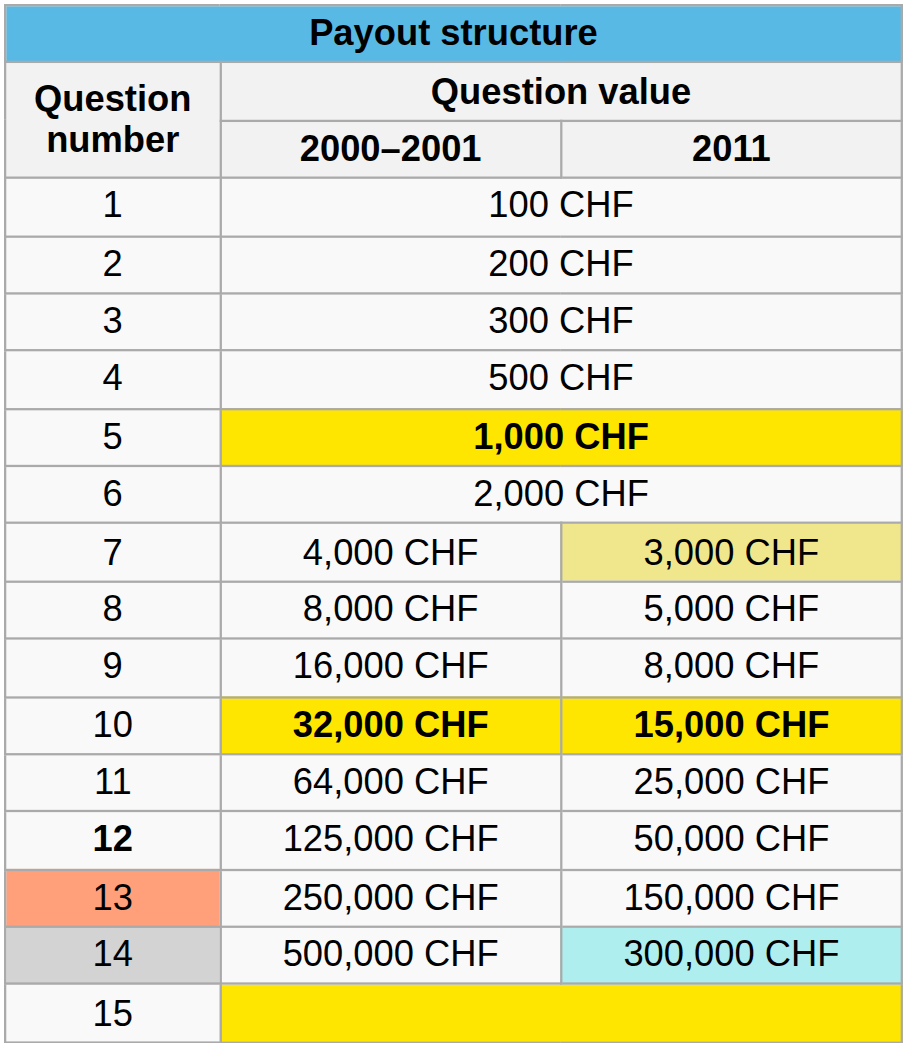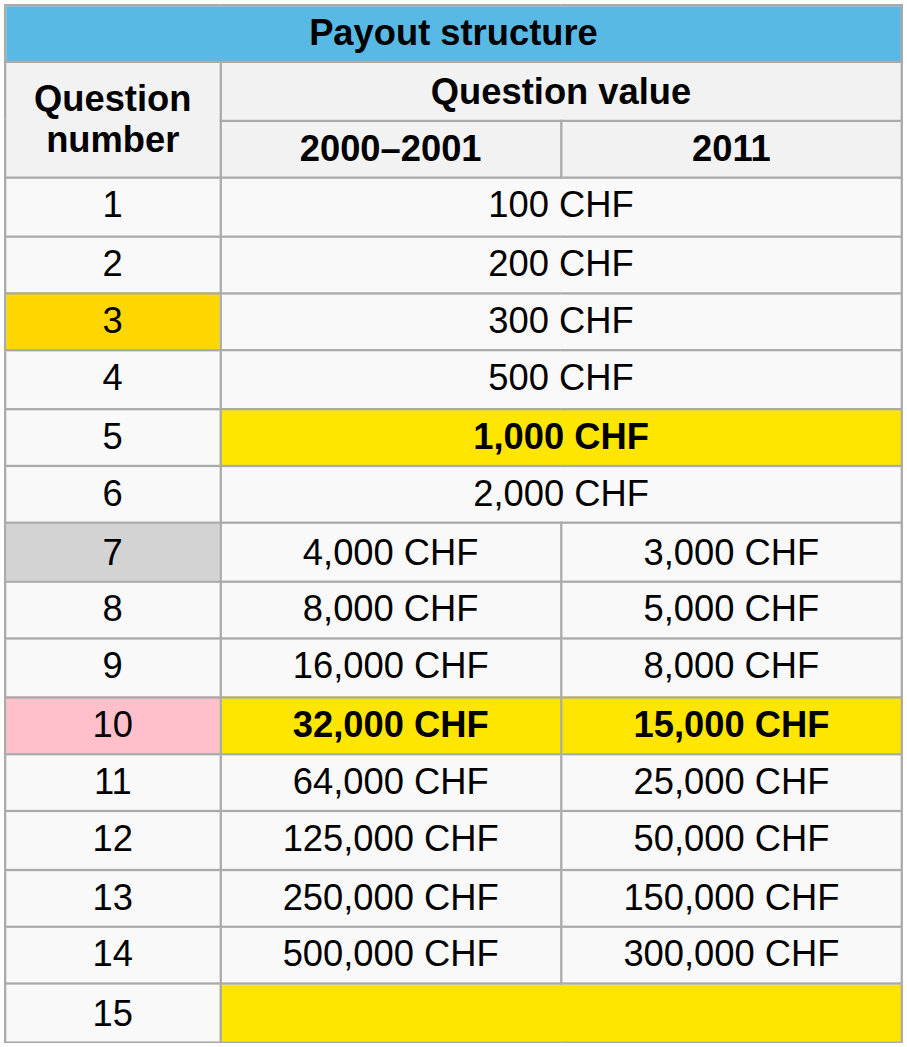(113, 321) no background -> (113, 321) gold background
(113, 551) no background -> (113, 551) lightgrey background
(731, 551) khaki background -> (731, 551) no background
(113, 724) no background -> (113, 724) pink background
(113, 839) bold -> (113, 839) normal
(113, 897) lightsalmon background -> (113, 897) no background
(113, 954) lightgrey background -> (113, 954) no background
(731, 954) paleturquoise background -> (731, 954) no background
